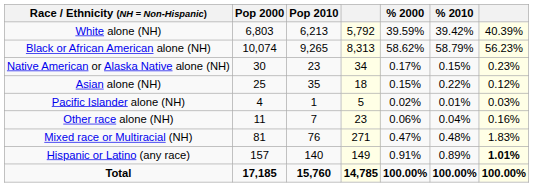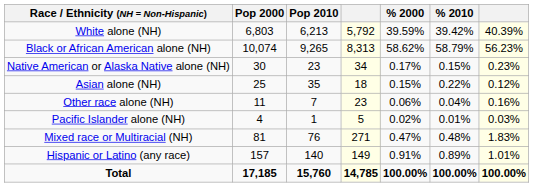rows swapped: (118, 102) <-> (118, 119)
(504, 155) bold -> (504, 155) normal
